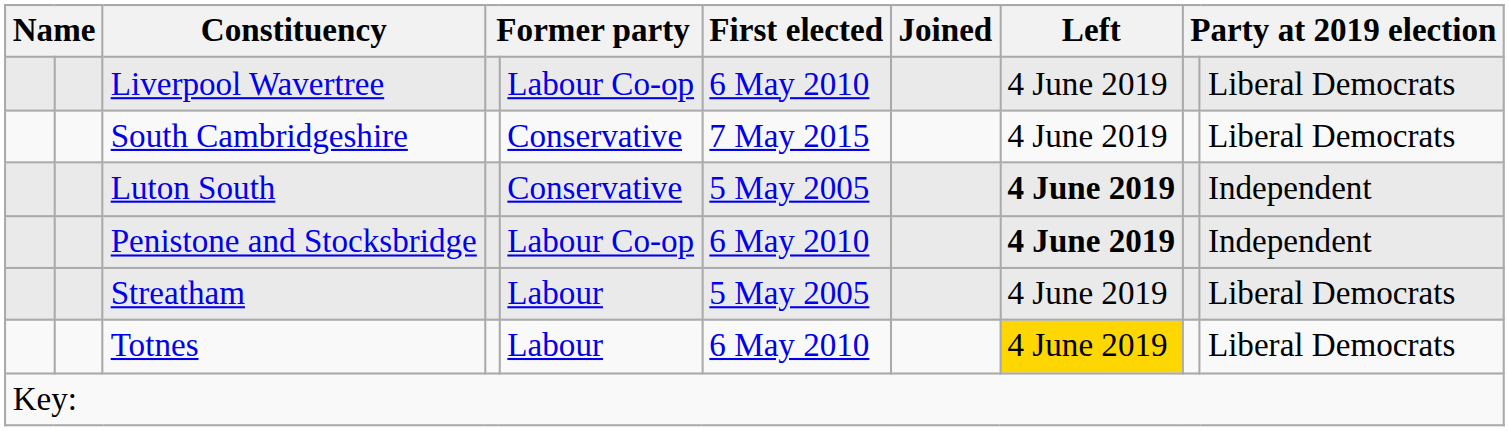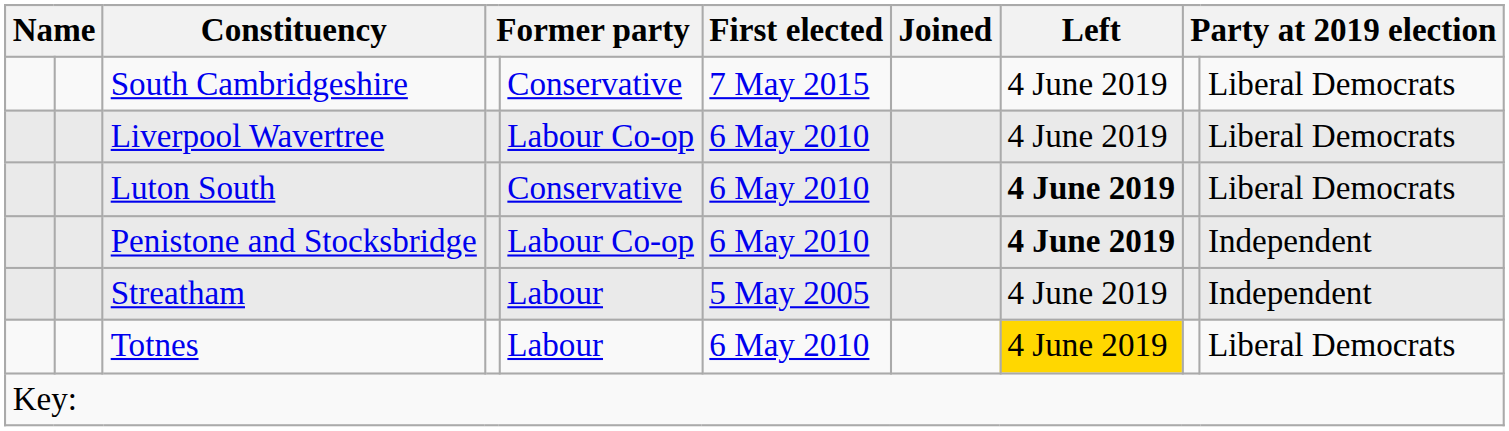rows swapped: (259, 135) <-> (247, 83)
(789, 188) 5 May 2005 -> (789, 188) 6 May 2010
(1290, 188) Independent -> (1332, 188) Liberal Democrats
(1332, 293) Liberal Democrats -> (1290, 293) Independent
